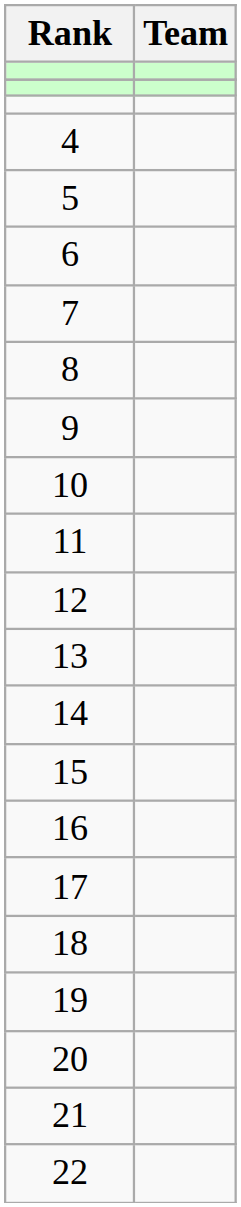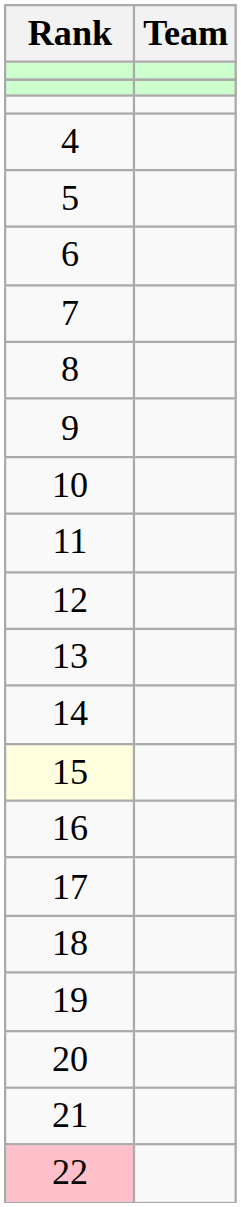(70, 771) no background -> (70, 771) lightyellow background
(70, 1172) no background -> (70, 1172) pink background
